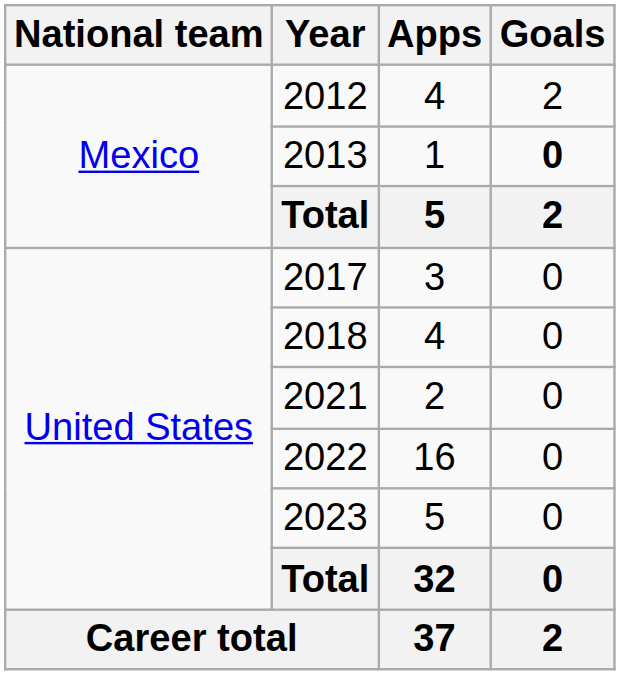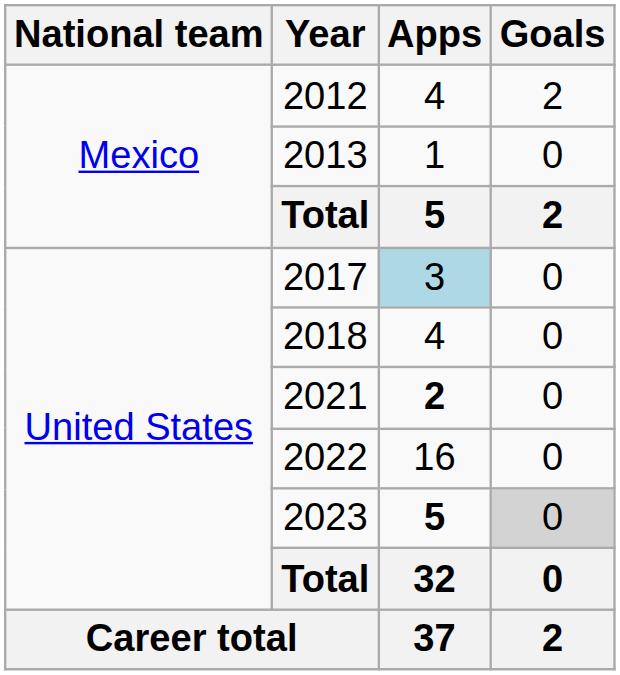(553, 155) bold -> (553, 155) normal
(435, 276) no background -> (435, 276) lightblue background
(435, 397) normal -> (435, 397) bold
(435, 517) normal -> (435, 517) bold
(553, 517) no background -> (553, 517) lightgrey background
